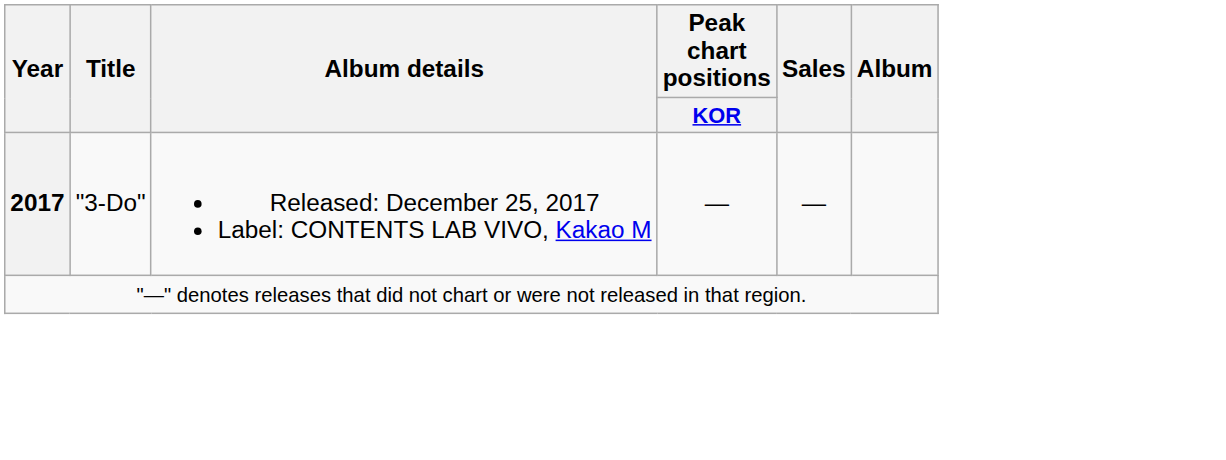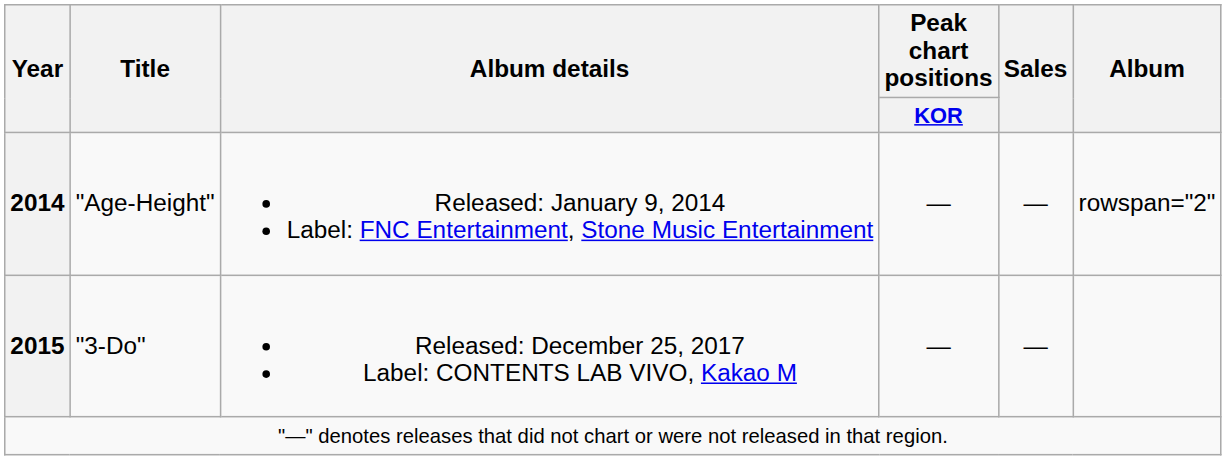+ row: (145, 203)
(37, 203) 2017 -> (37, 345) 2015
